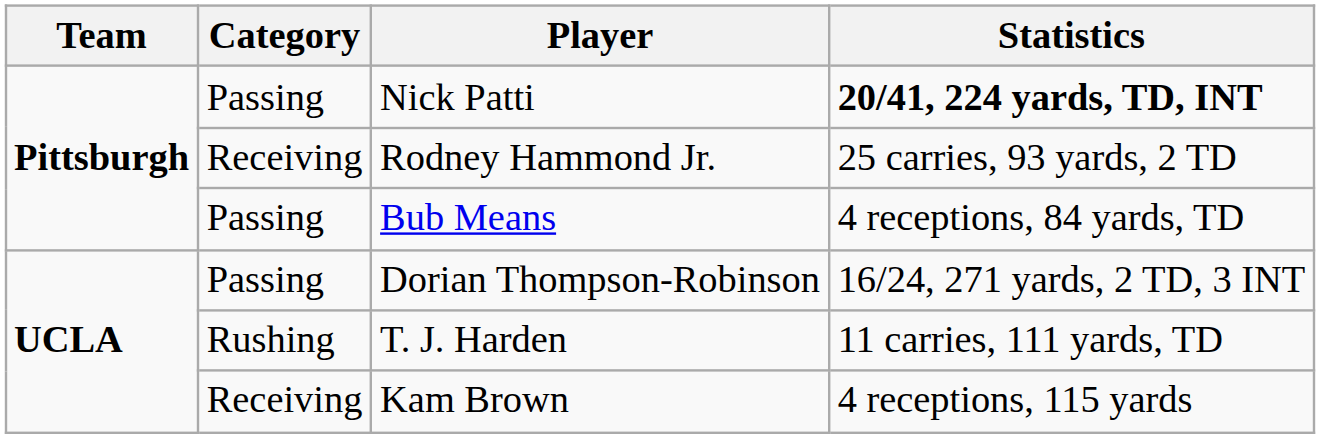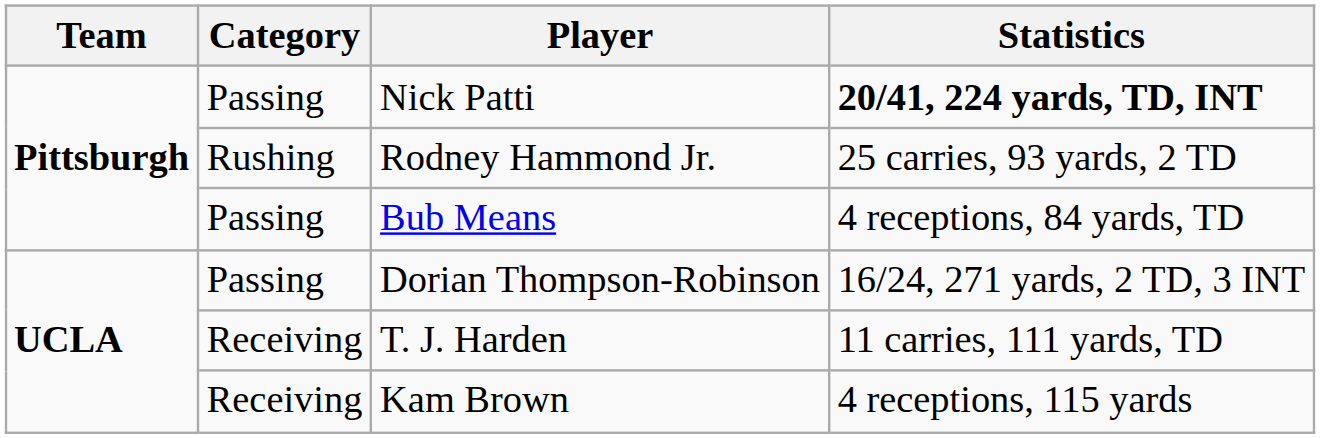(285, 157) Receiving -> (271, 157) Rushing
(271, 339) Rushing -> (285, 339) Receiving
